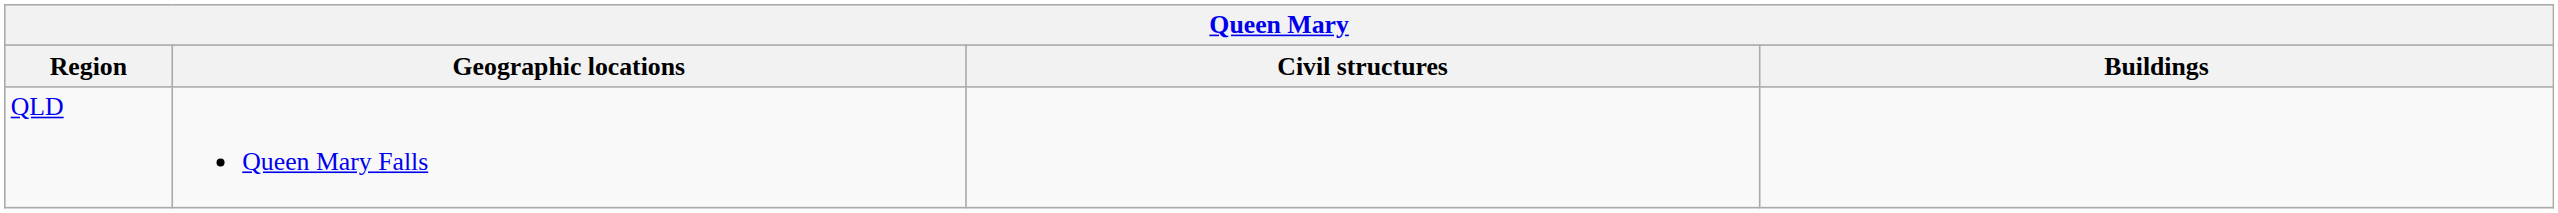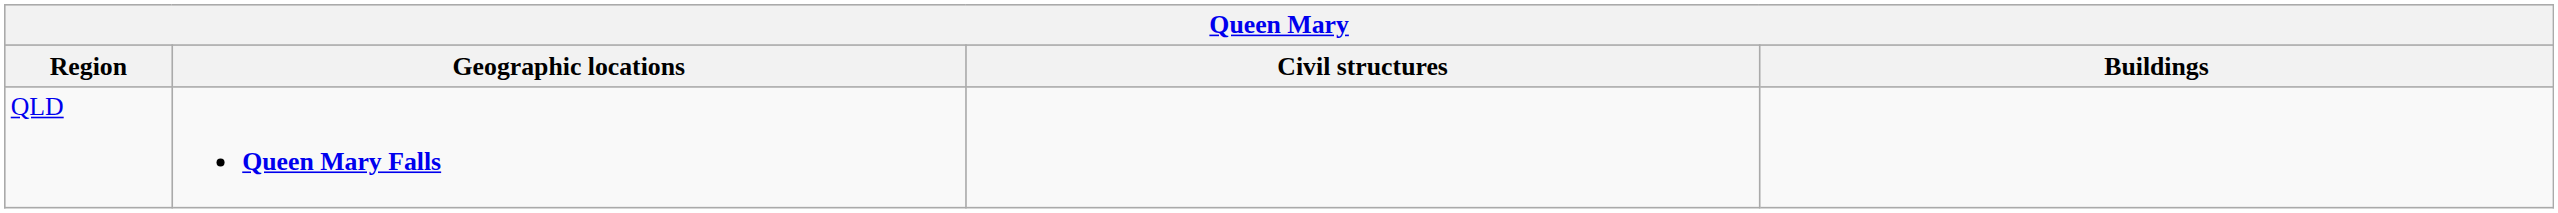(569, 162) normal -> (569, 162) bold
